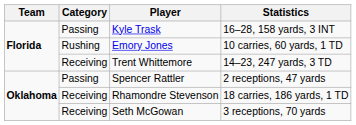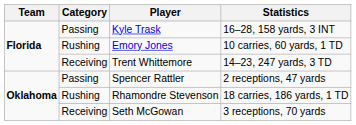(84, 95) Receiving -> (81, 95) Rushing
